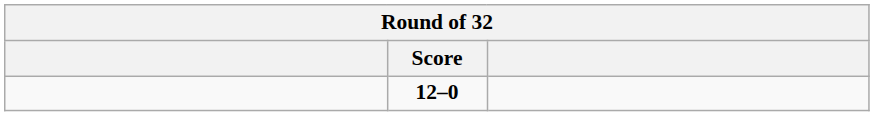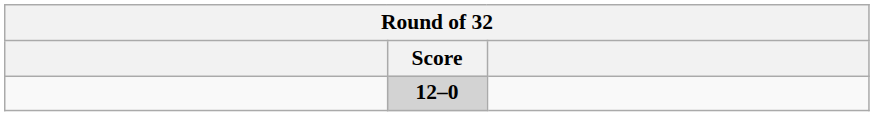(437, 93) no background -> (437, 93) lightgrey background
